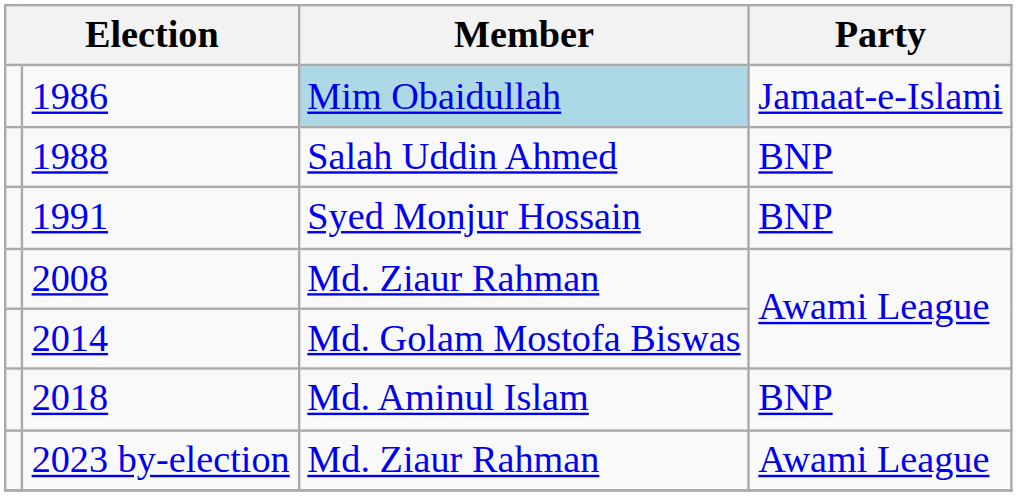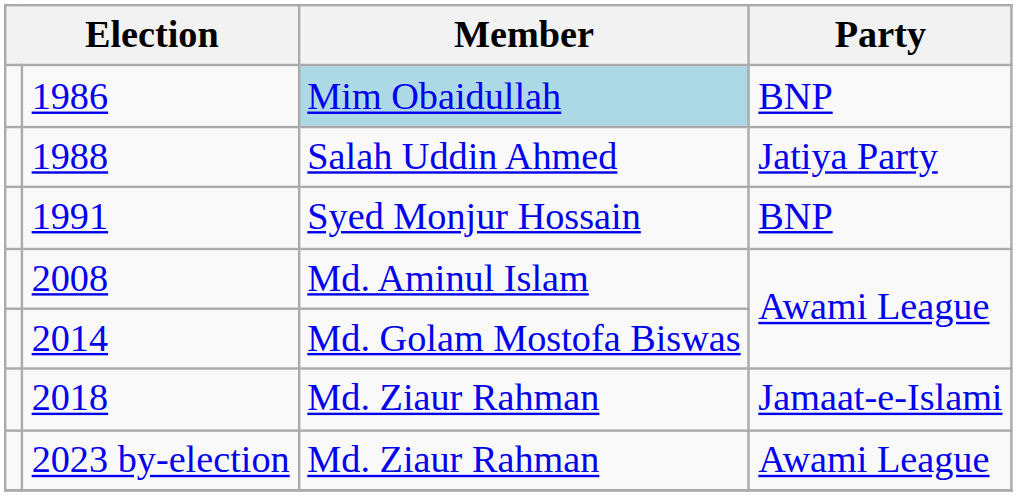(880, 95) Jamaat-e-Islami -> (796, 95) BNP
(796, 156) BNP -> (848, 156) Jatiya Party
(453, 277) Md. Ziaur Rahman -> (448, 277) Md. Aminul Islam
(448, 398) Md. Aminul Islam -> (453, 398) Md. Ziaur Rahman
(796, 398) BNP -> (880, 398) Jamaat-e-Islami
